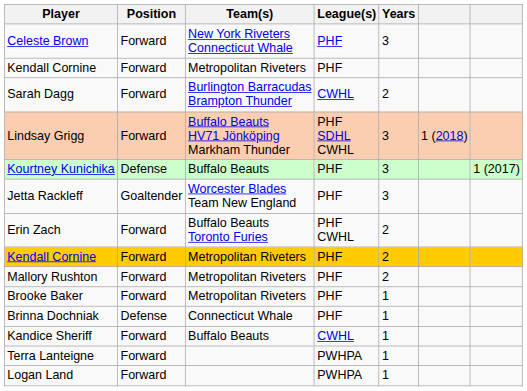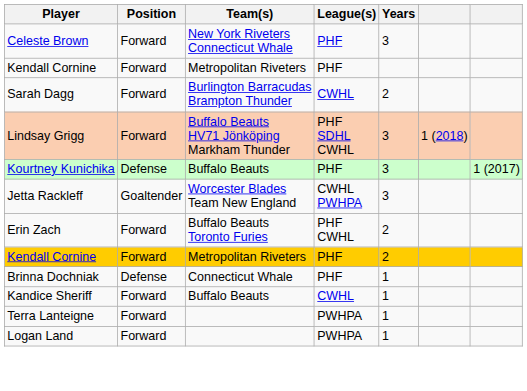(330, 196) PHF -> (340, 196) CWHL PWHPA
- row: (52, 276)
- row: (45, 296)
